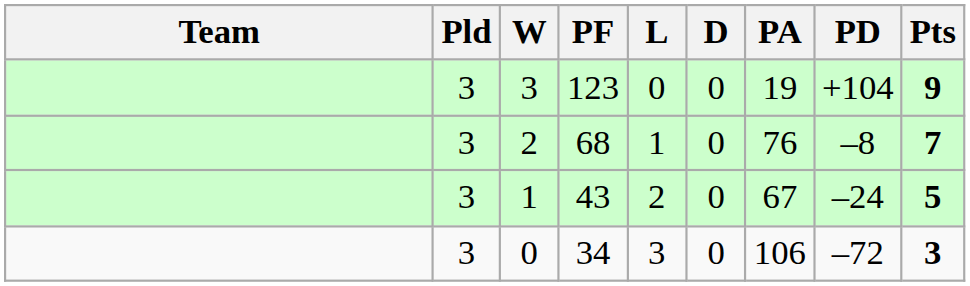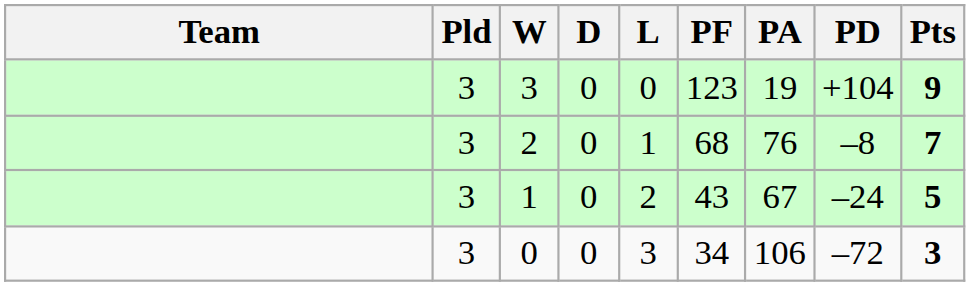columns swapped: (716, 32) <-> (593, 32)
